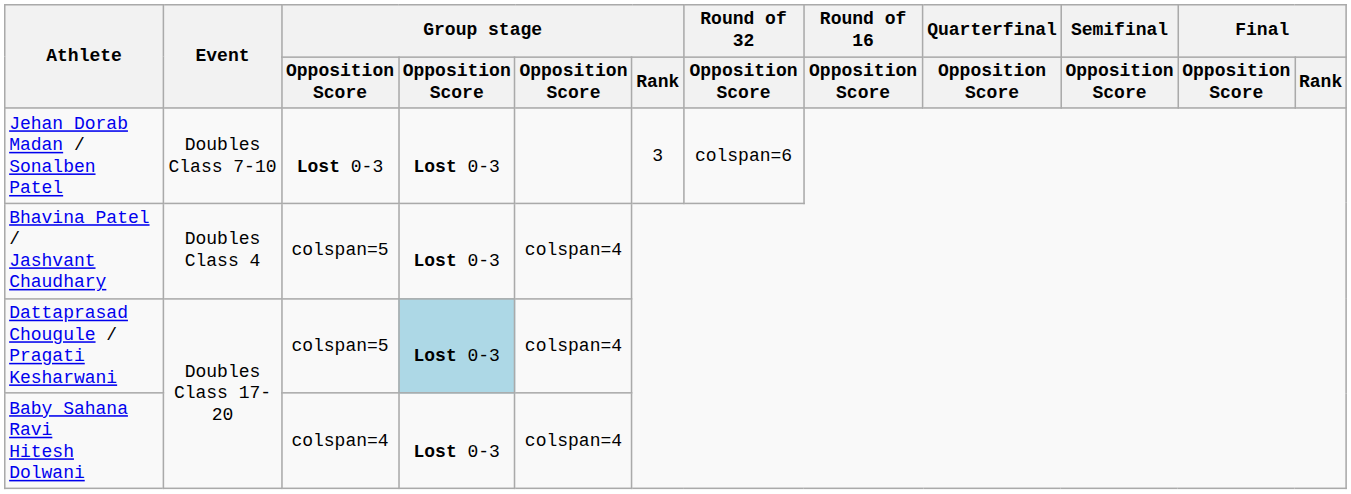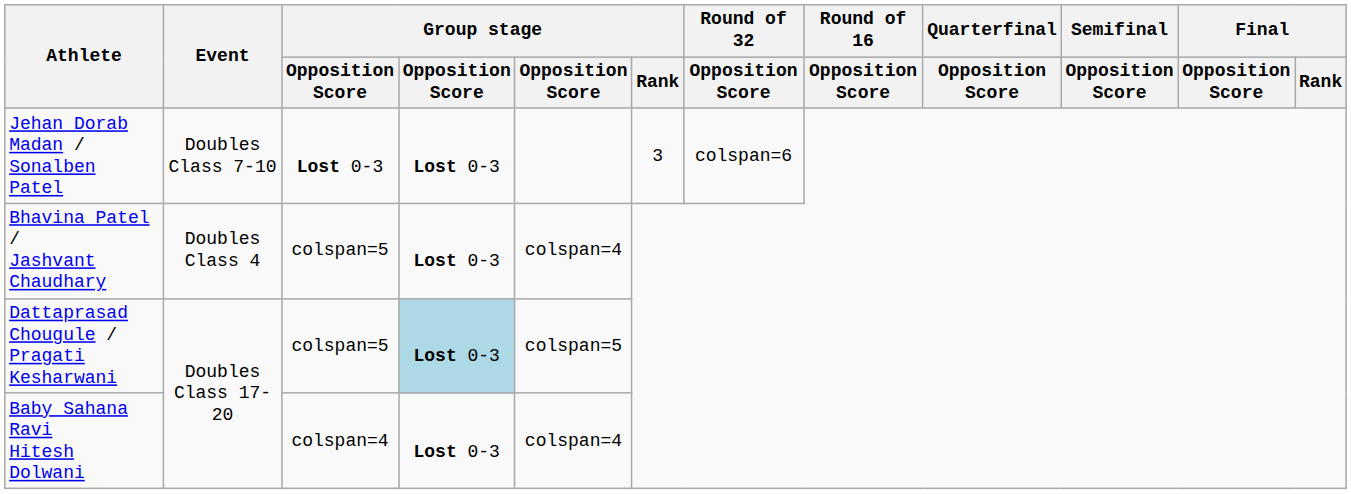(573, 345) colspan=4 -> (573, 345) colspan=5
